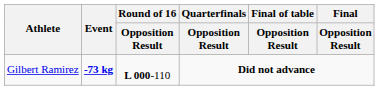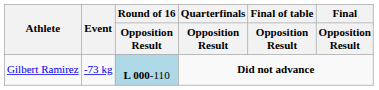(98, 70) bold -> (98, 70) normal
(147, 76) no background -> (147, 76) lightblue background
